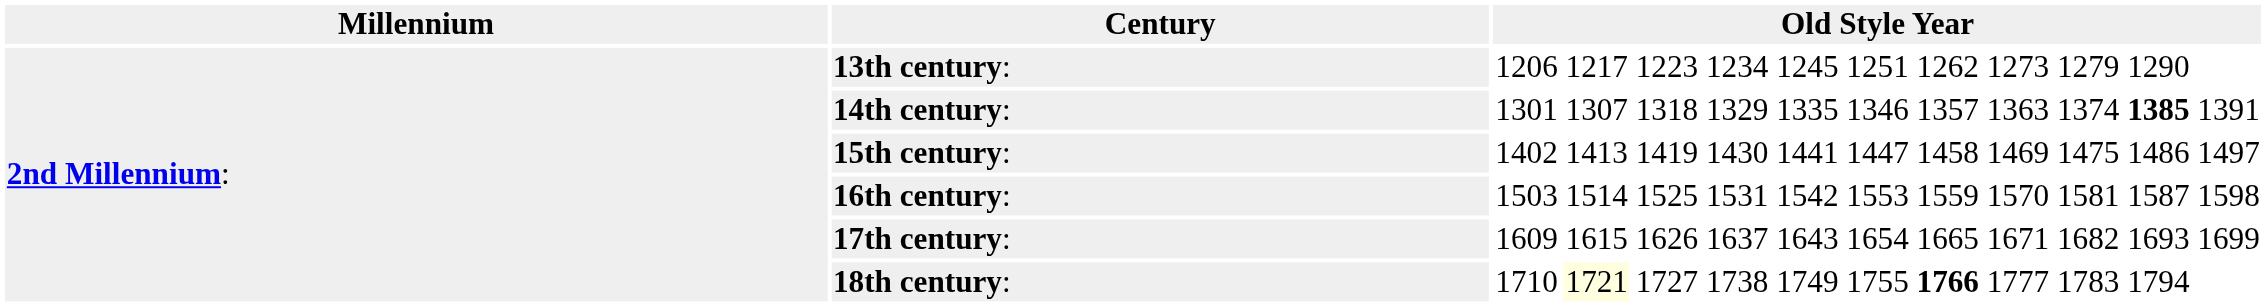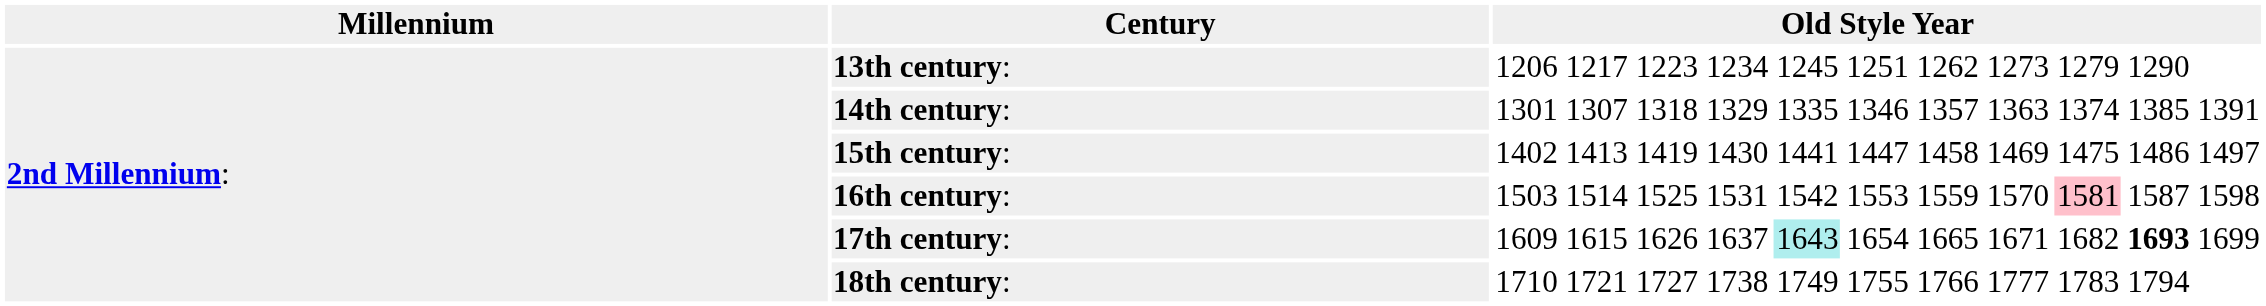(2158, 109) bold -> (2158, 109) normal
(2088, 195) no background -> (2088, 195) pink background
(1807, 238) no background -> (1807, 238) paleturquoise background
(2158, 238) normal -> (2158, 238) bold
(1597, 281) lightyellow background -> (1597, 281) no background
(1948, 281) bold -> (1948, 281) normal
